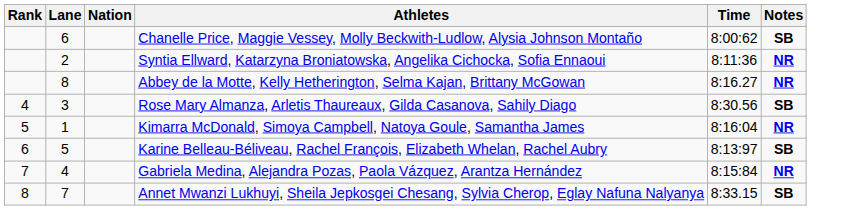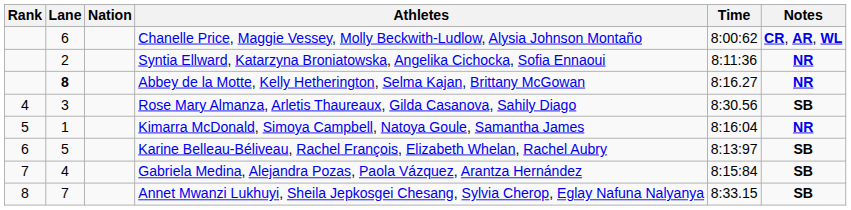(784, 37) SB -> (803, 37) CR, AR, WL
(65, 82) normal -> (65, 82) bold
(784, 171) NR -> (803, 171) SB
